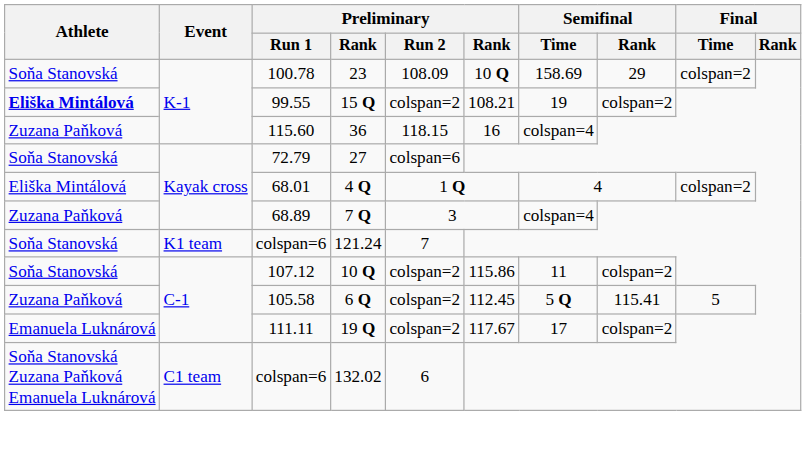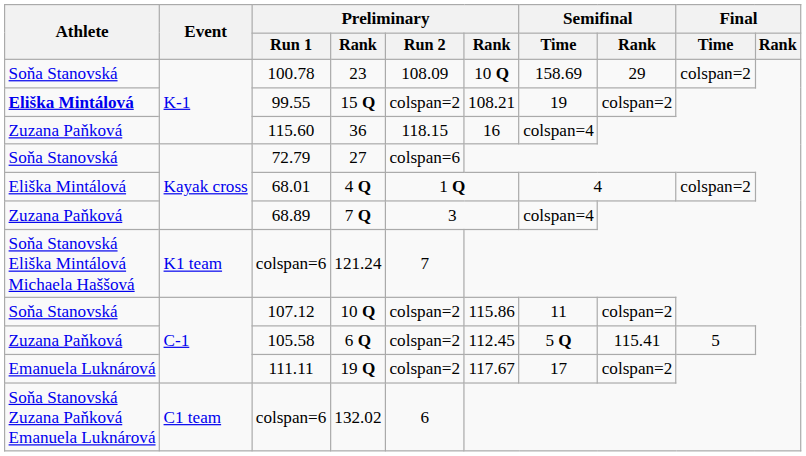(63, 243) Soňa Stanovská -> (72, 263) Soňa Stanovská Eliška Mintálová Michaela Haššová
